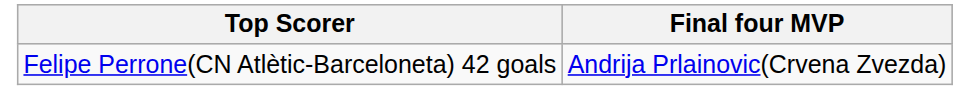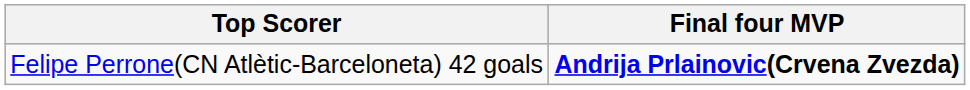(757, 63) normal -> (757, 63) bold
